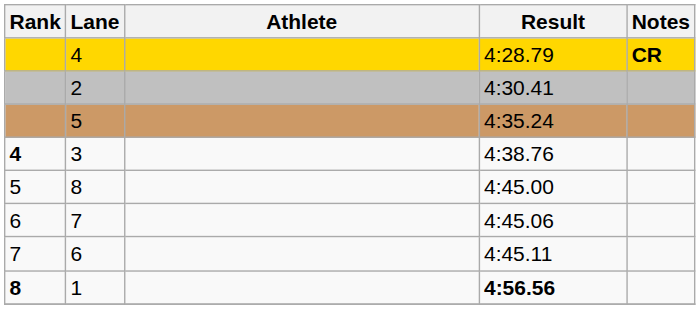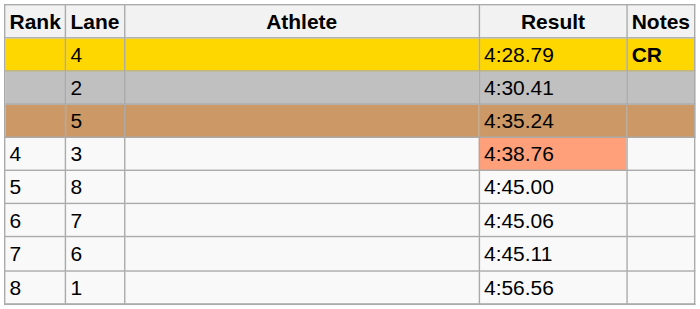(15, 154) bold -> (15, 154) normal
(519, 154) no background -> (519, 154) lightsalmon background
(15, 287) bold -> (15, 287) normal
(520, 287) bold -> (519, 287) normal
